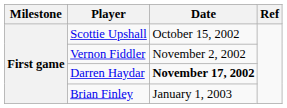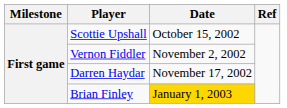(204, 73) bold -> (202, 73) normal
(192, 93) no background -> (192, 93) gold background
